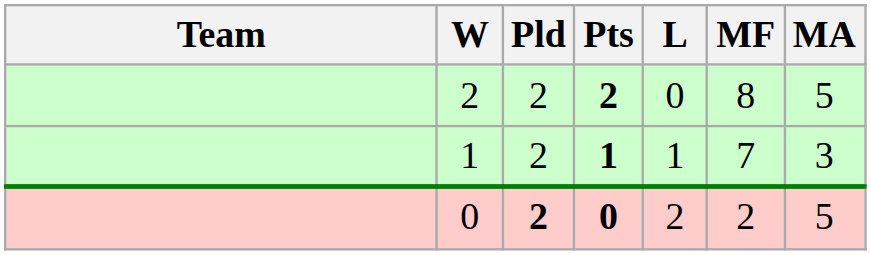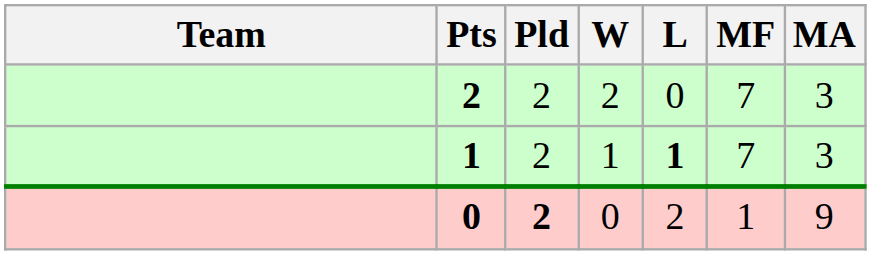columns swapped: (609, 34) <-> (470, 34)
(746, 94) 8 -> (746, 94) 7
(824, 94) 5 -> (824, 94) 3
(675, 154) normal -> (675, 154) bold
(746, 217) 2 -> (746, 217) 1
(824, 217) 5 -> (824, 217) 9
